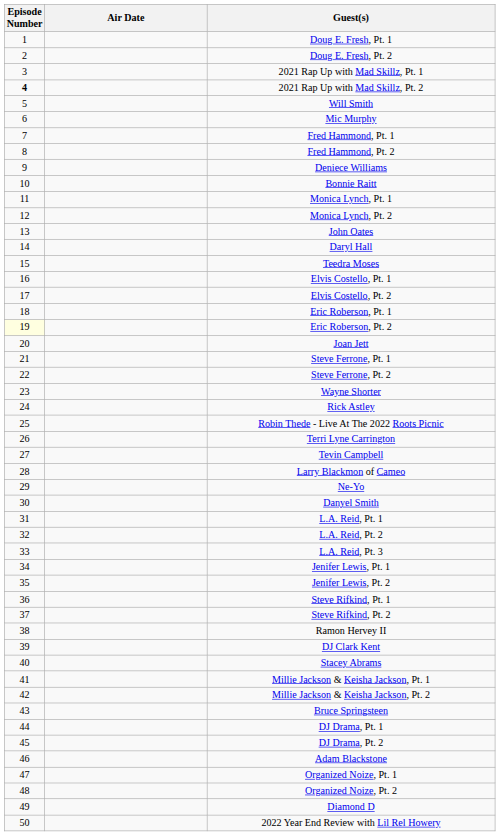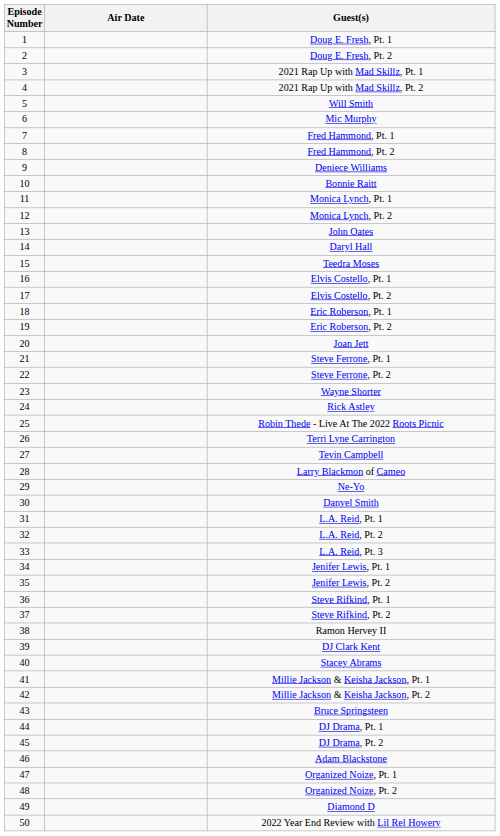(25, 87) bold -> (25, 87) normal
(25, 327) lightyellow background -> (25, 327) no background
